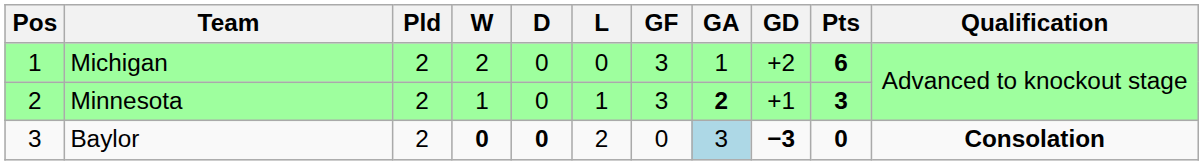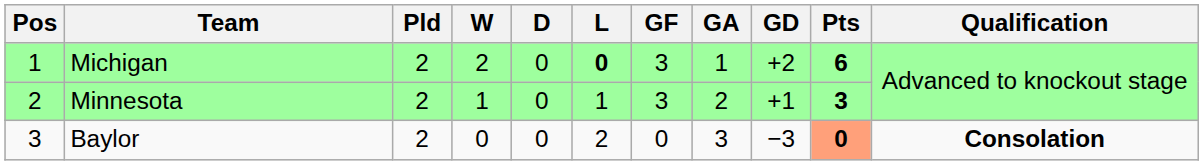(602, 62) normal -> (602, 62) bold
(721, 100) bold -> (721, 100) normal
(482, 139) bold -> (482, 139) normal
(542, 139) bold -> (542, 139) normal
(721, 139) lightblue background -> (721, 139) no background
(781, 139) bold -> (781, 139) normal
(841, 139) no background -> (841, 139) lightsalmon background
